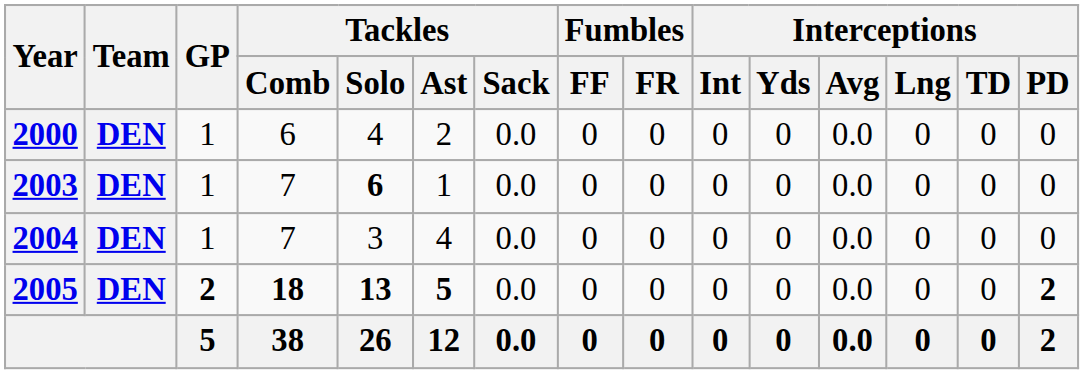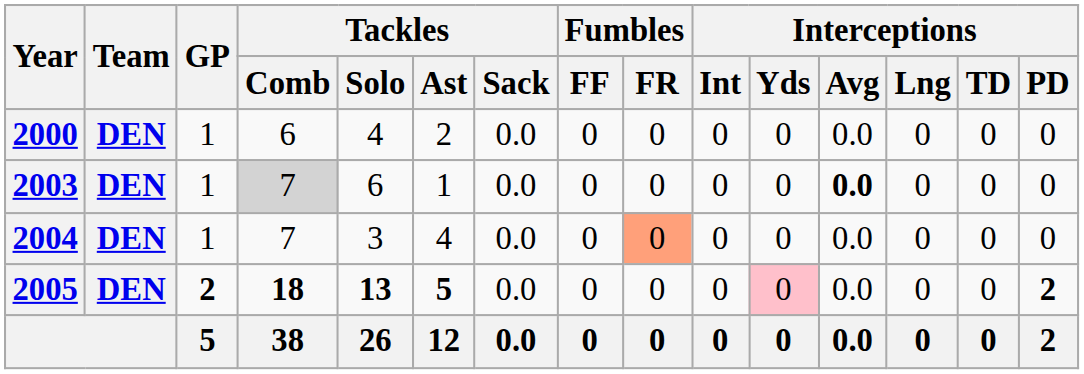(288, 185) no background -> (288, 185) lightgrey background
(375, 185) bold -> (375, 185) normal
(853, 185) normal -> (853, 185) bold
(657, 237) no background -> (657, 237) lightsalmon background
(783, 289) no background -> (783, 289) pink background
